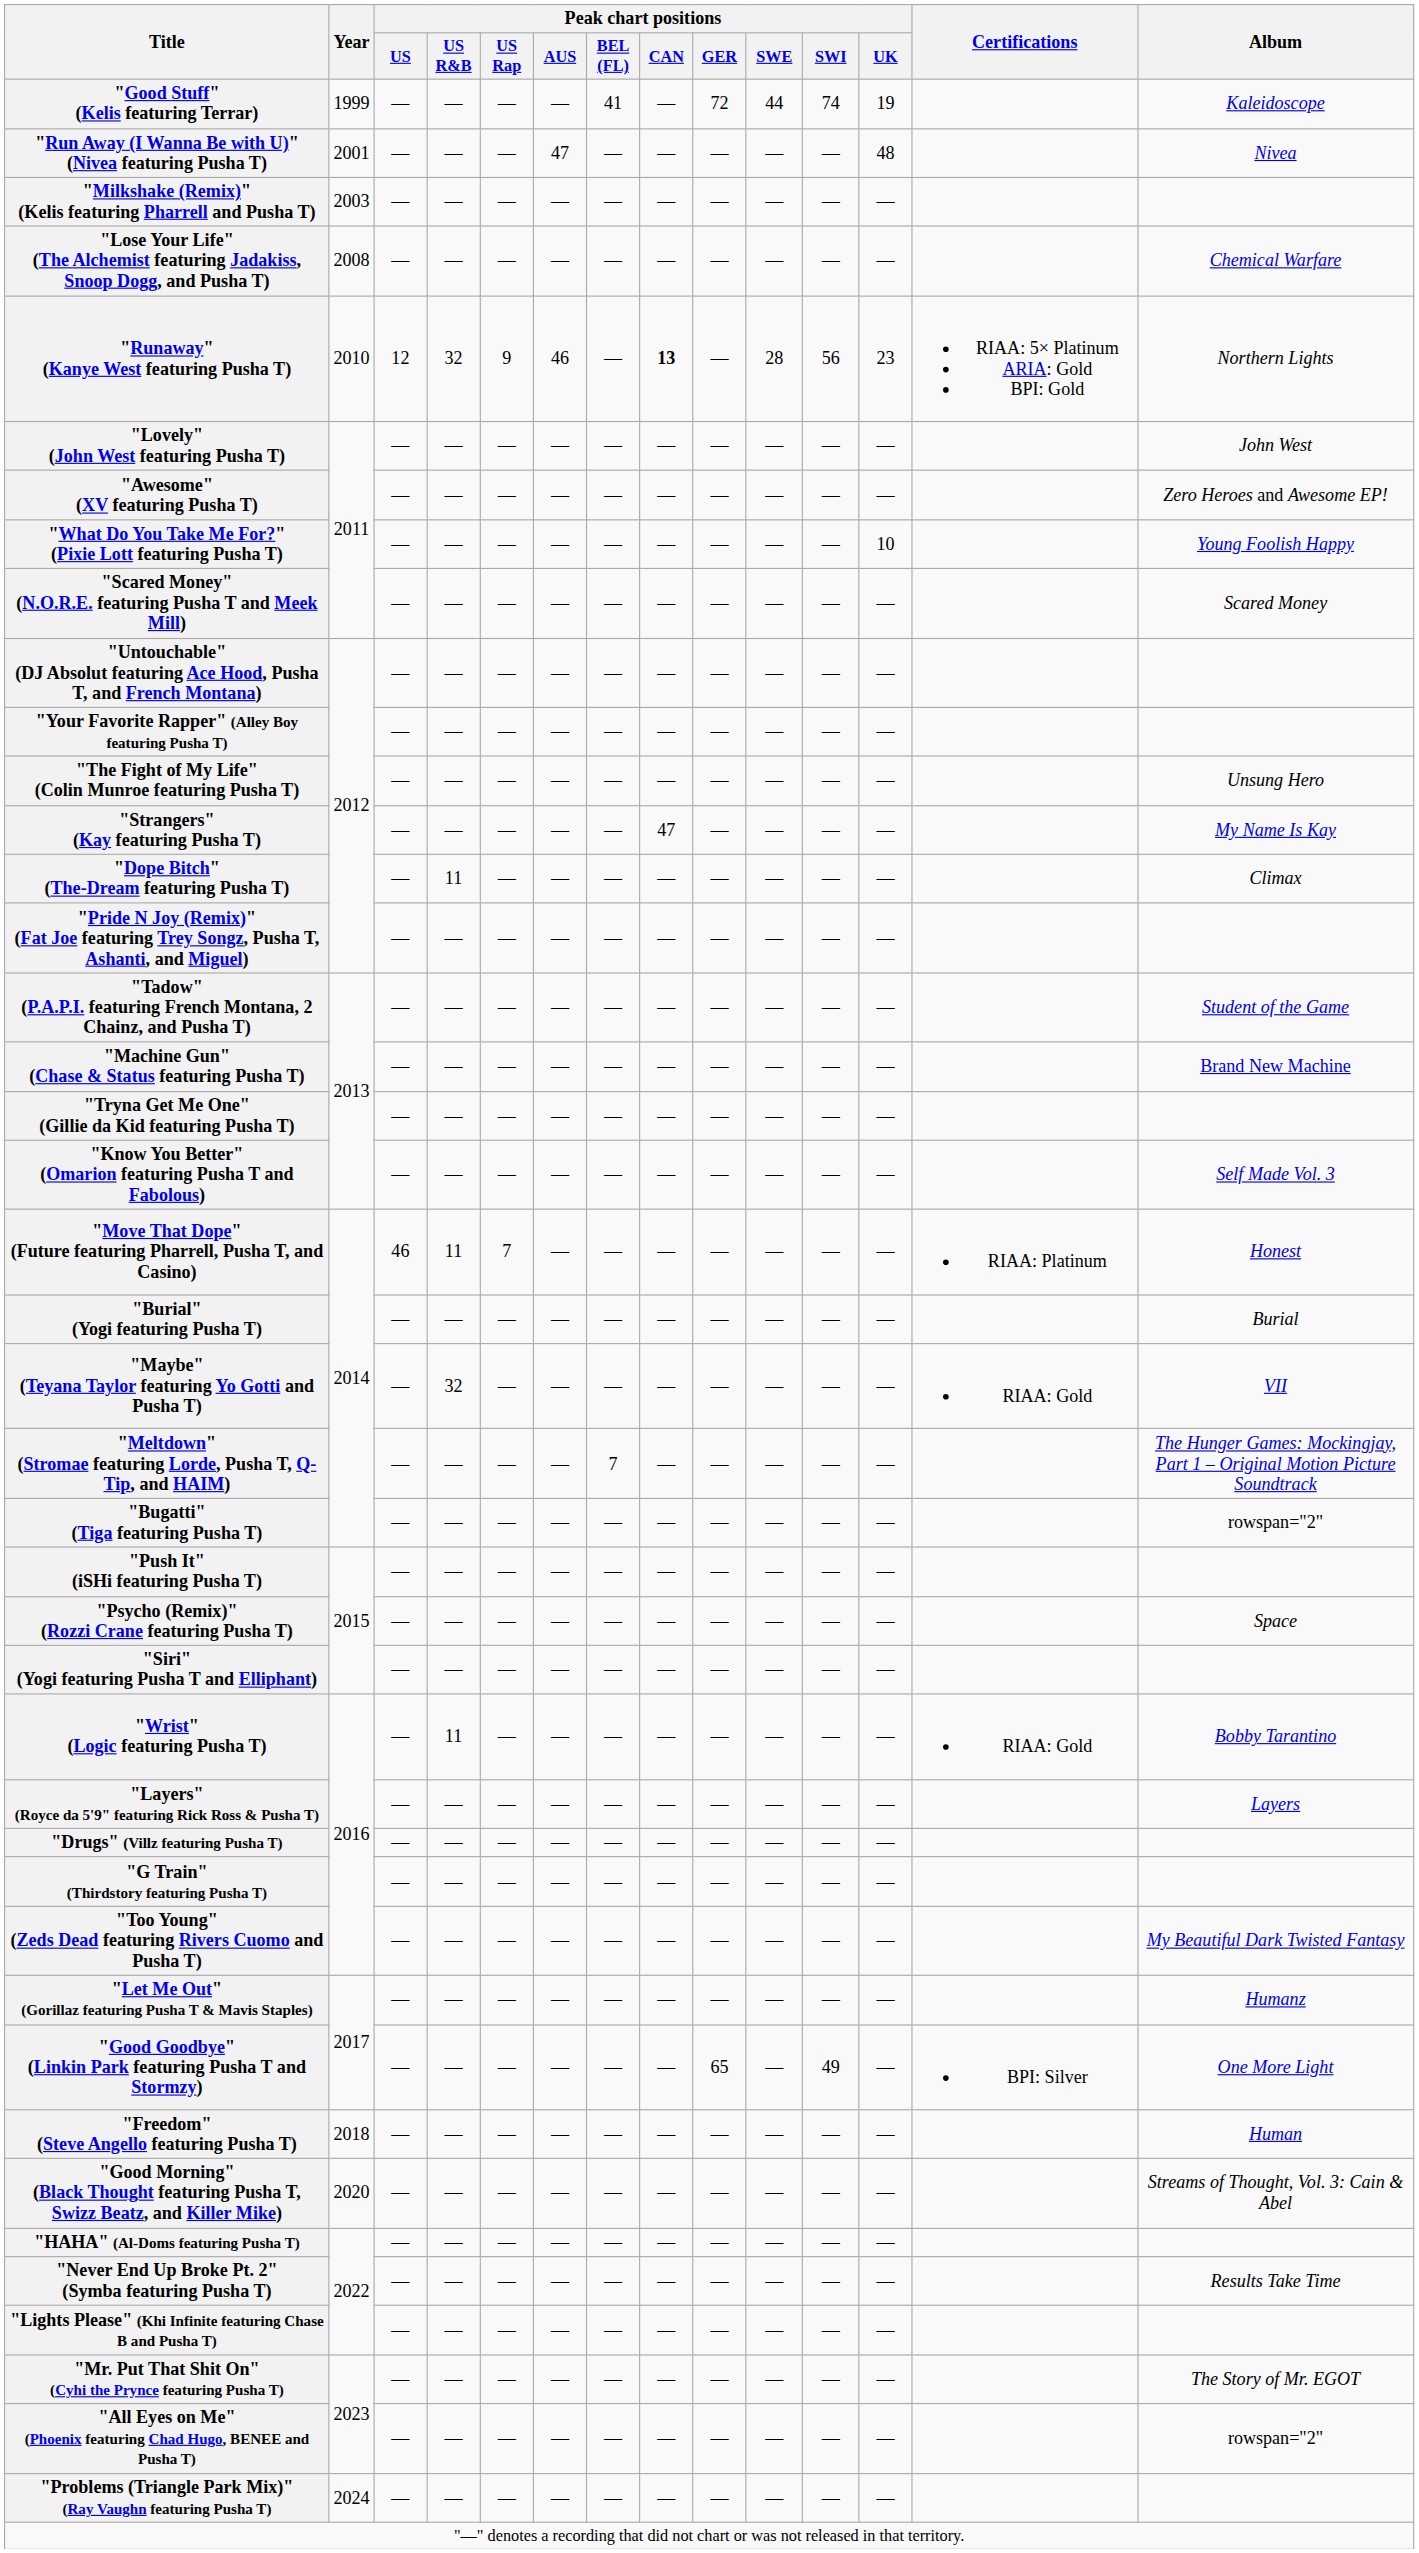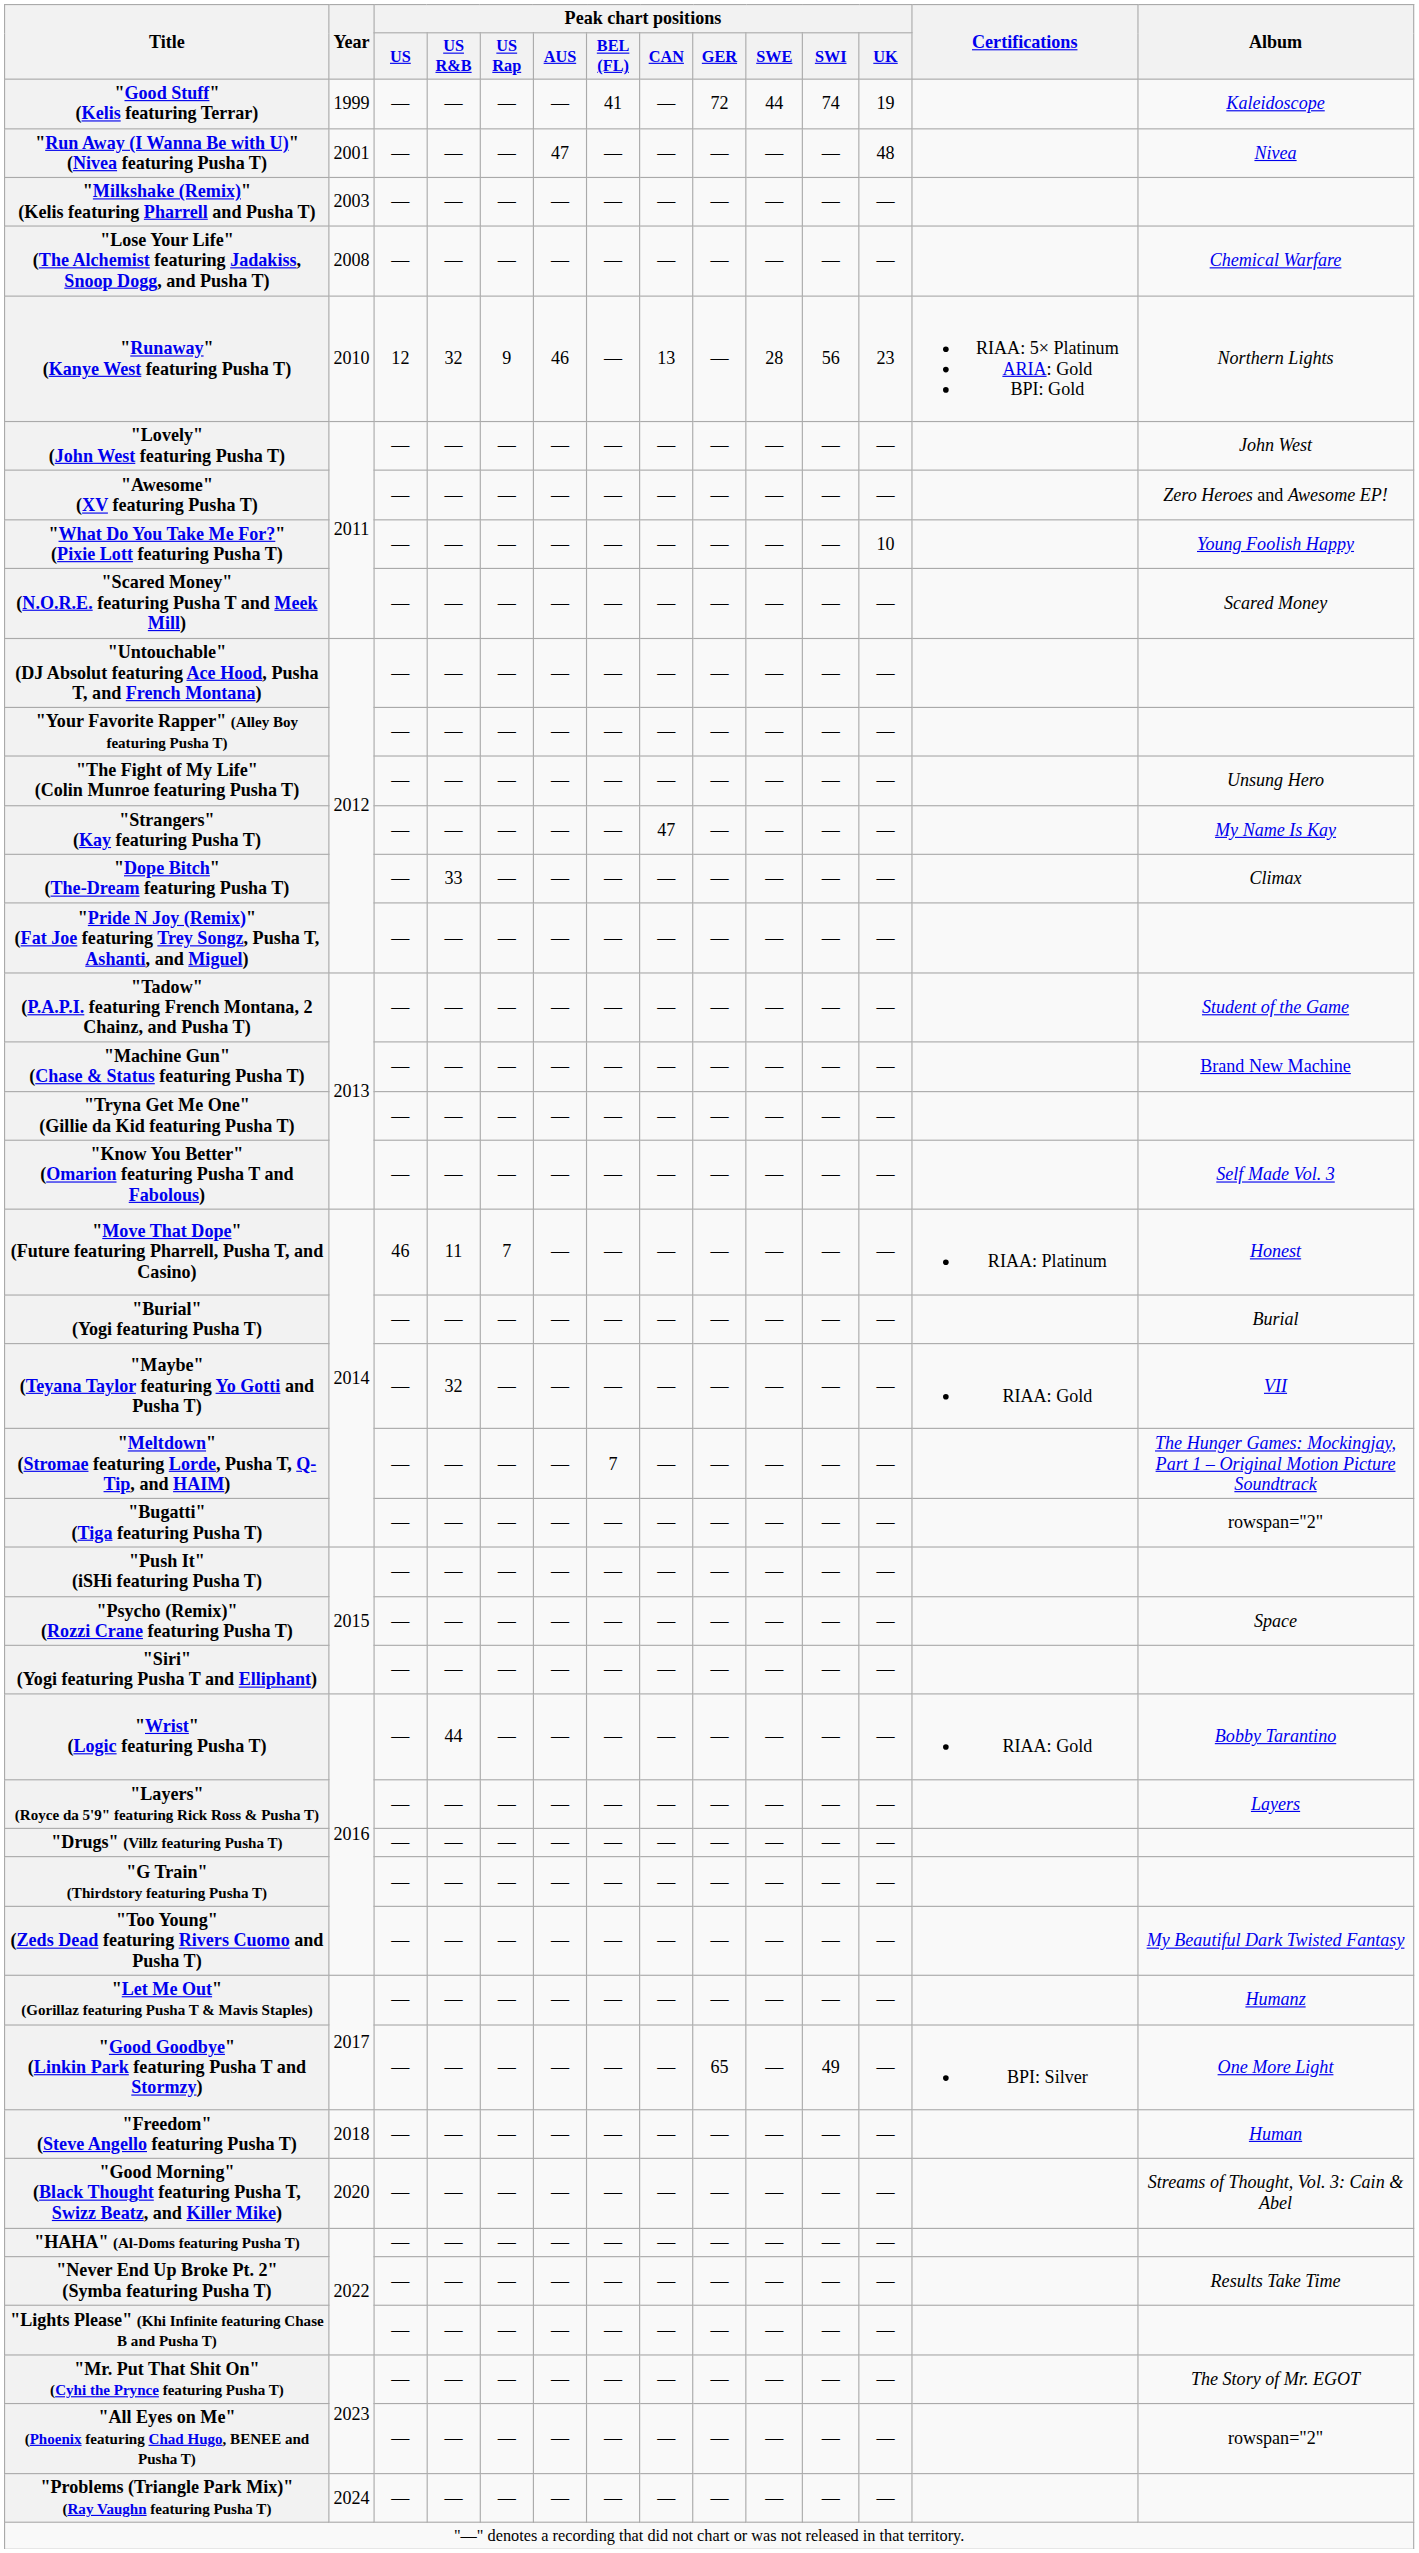(666, 358) bold -> (666, 358) normal
(454, 878) 11 -> (454, 878) 33
(454, 1736) 11 -> (454, 1736) 44
